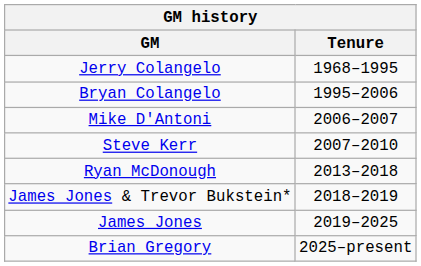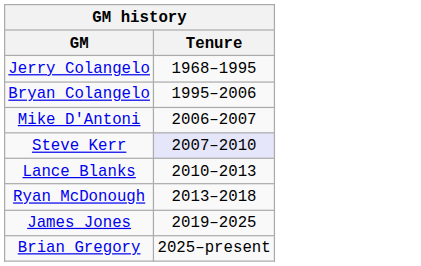(356, 146) no background -> (214, 146) lavender background
+ row: (79, 171)
- row: (150, 197)
